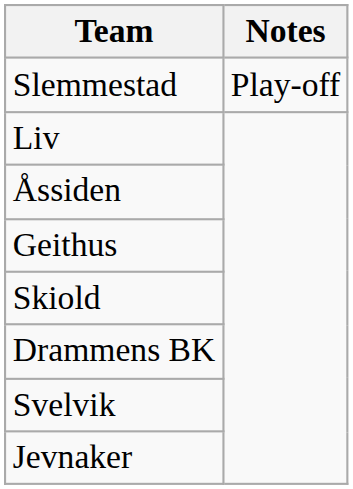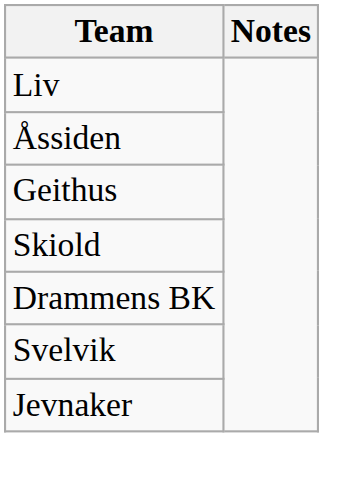- row: (95, 84)
